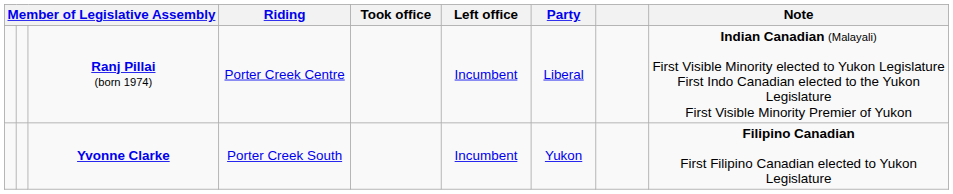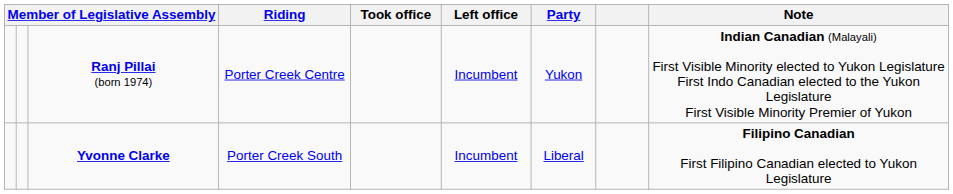(564, 74) Liberal -> (564, 74) Yukon
(564, 156) Yukon -> (564, 156) Liberal
